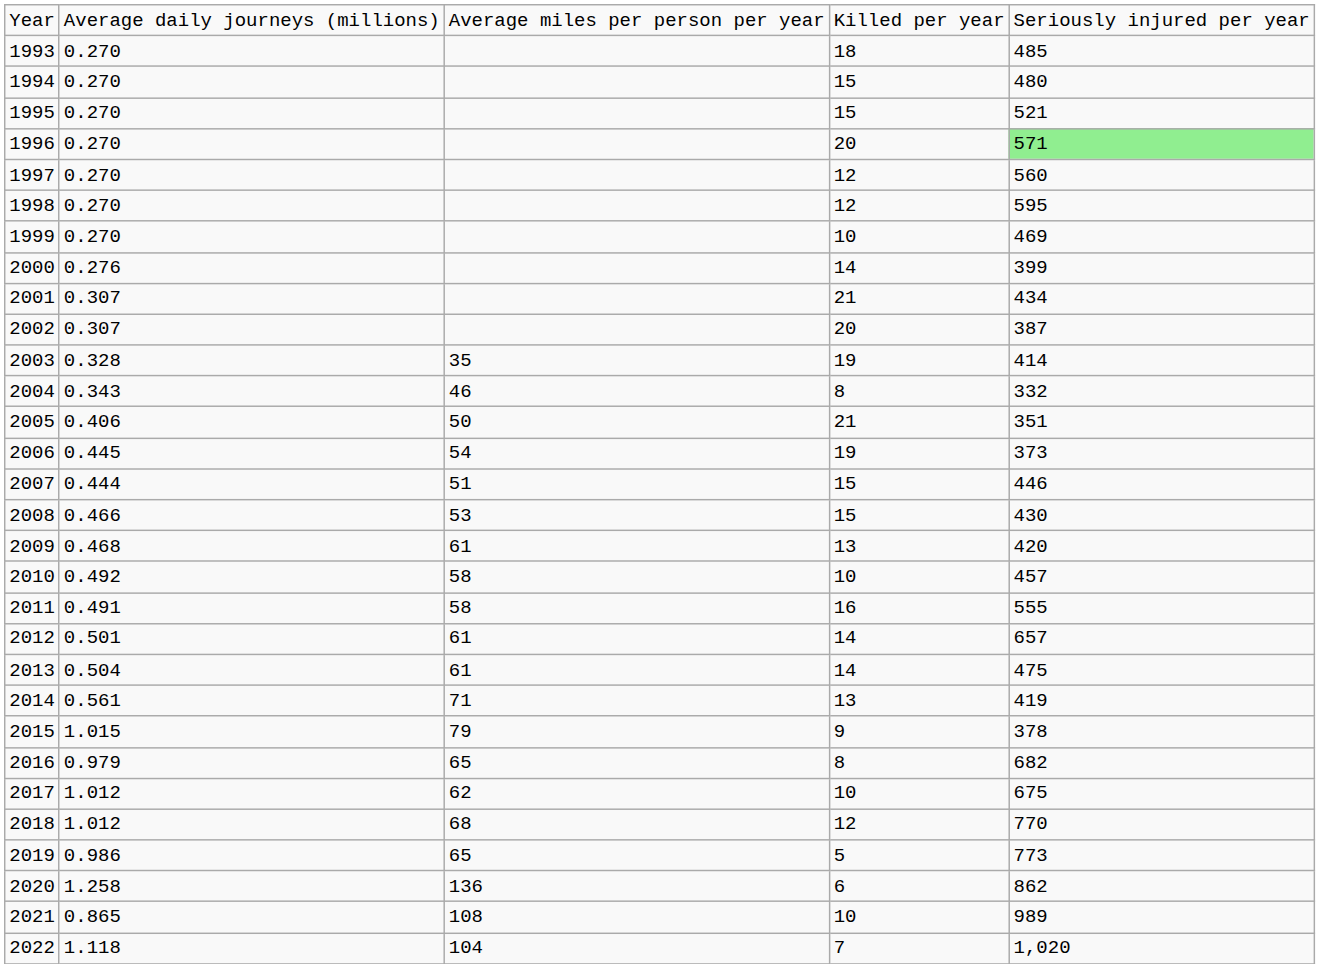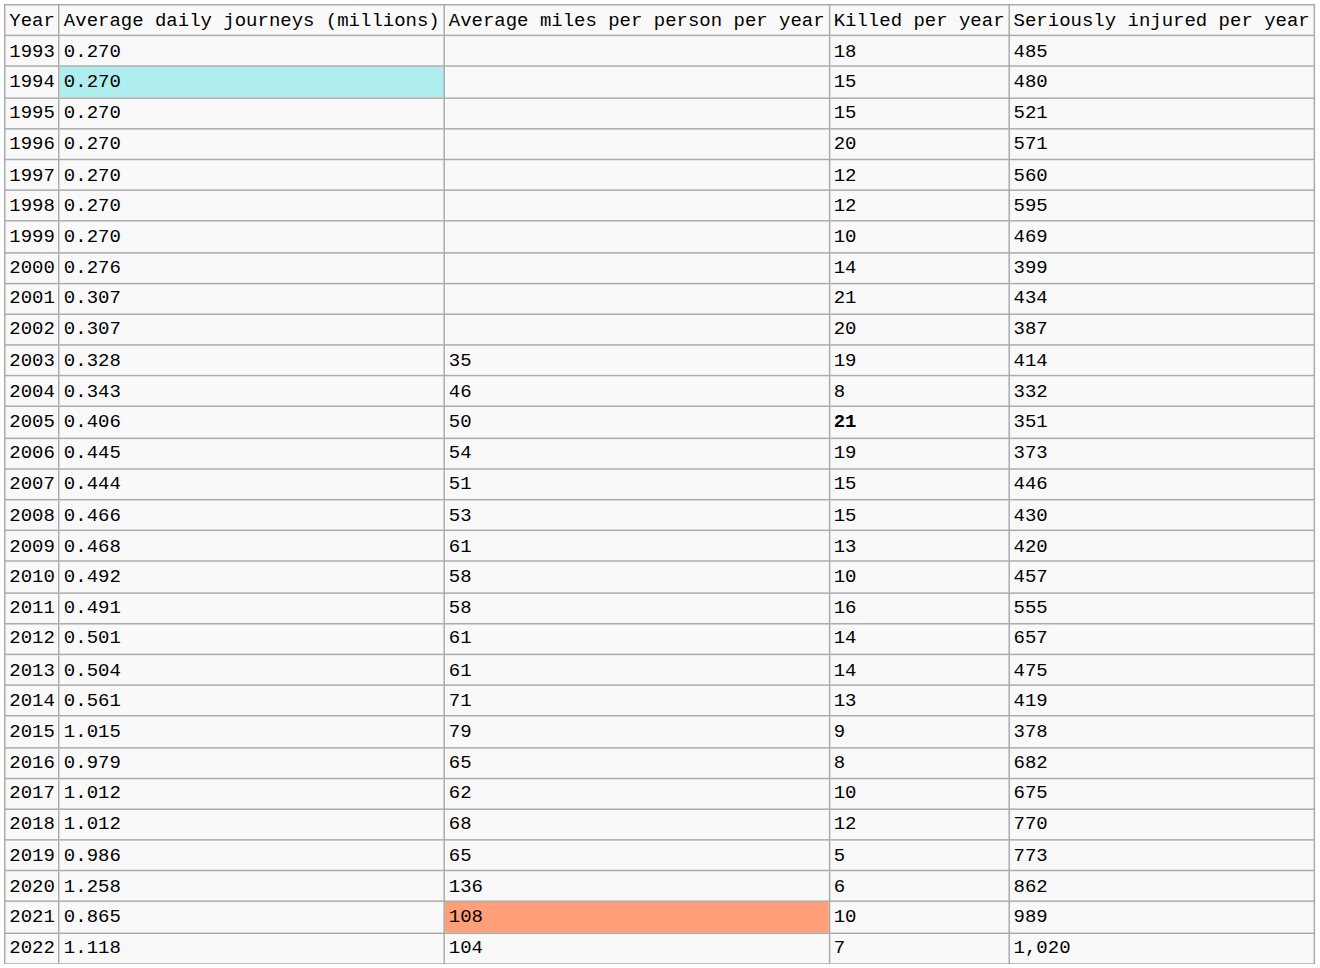(92, 82) no background -> (92, 82) paleturquoise background
(1031, 144) lightgreen background -> (1031, 144) no background
(845, 422) normal -> (845, 422) bold
(466, 917) no background -> (466, 917) lightsalmon background
